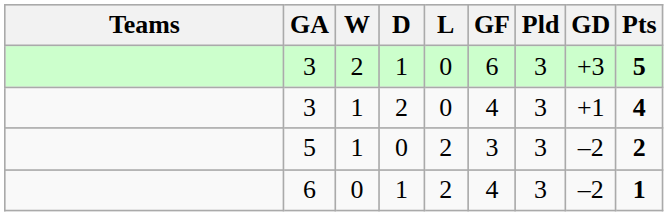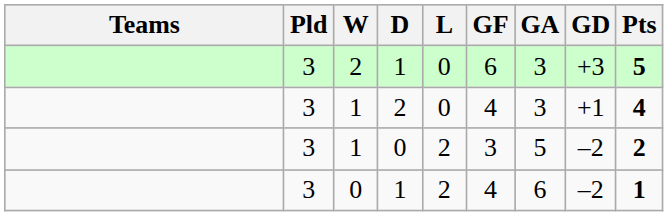columns swapped: (541, 25) <-> (309, 25)
